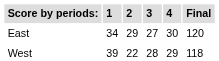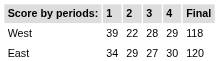rows swapped: (20, 54) <-> (18, 33)
